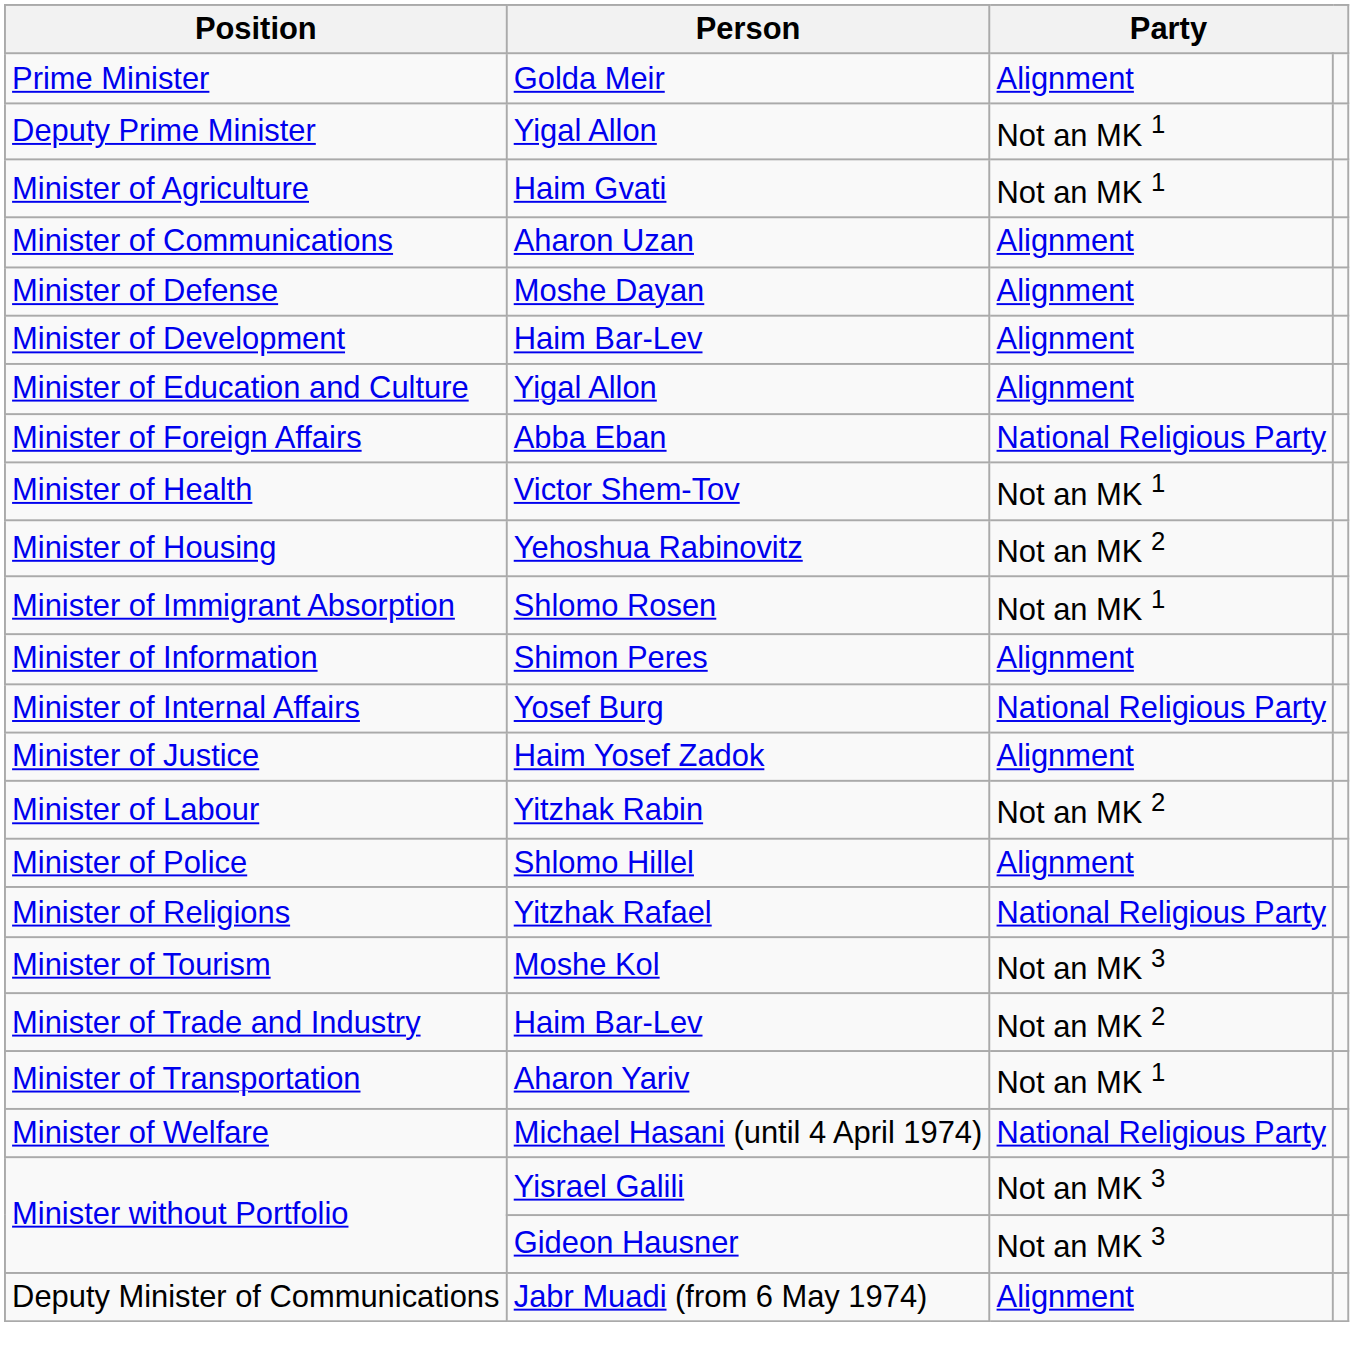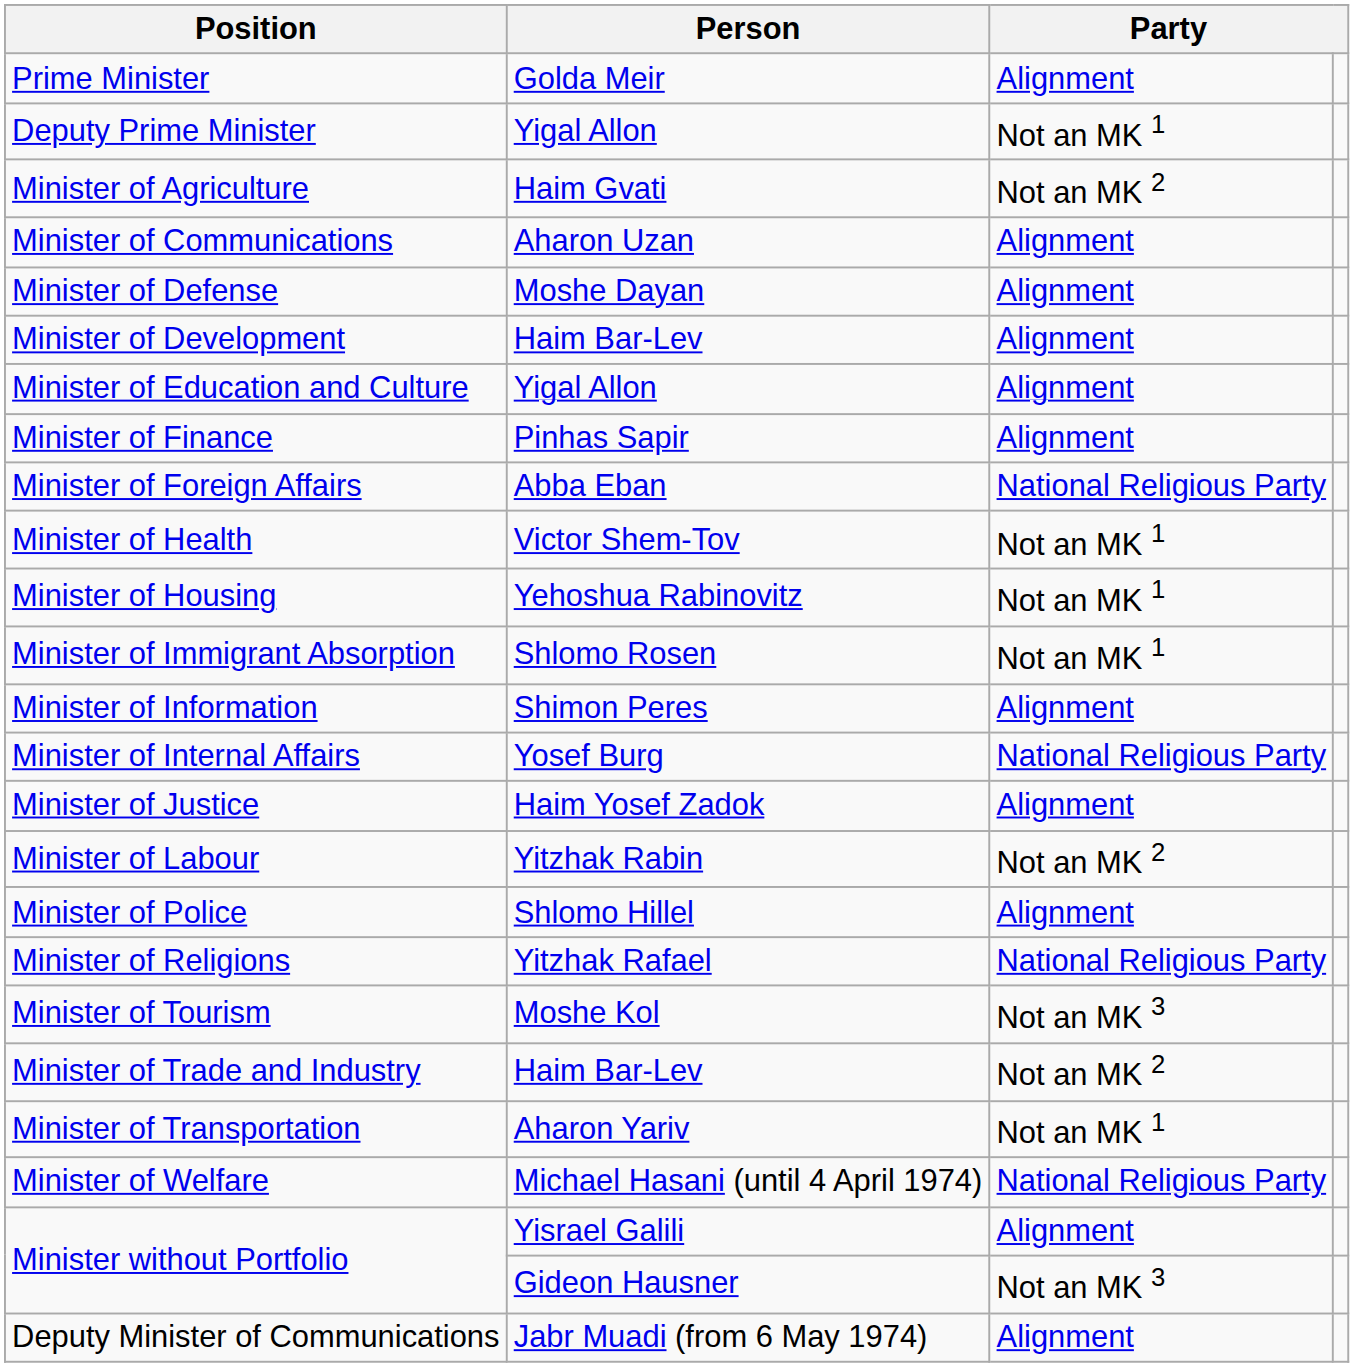(1081, 188) Not an MK 1 -> (1081, 188) Not an MK 2
+ row: (143, 437)
(1081, 547) Not an MK 2 -> (1081, 596) Not an MK 1
(1081, 1185) Not an MK 3 -> (1065, 1230) Alignment
